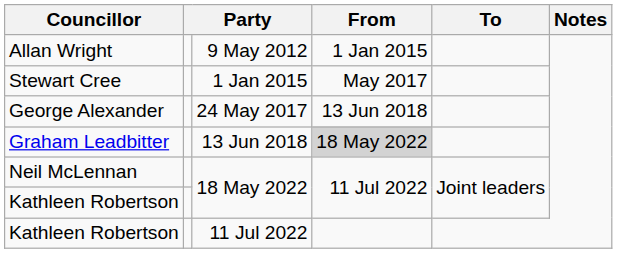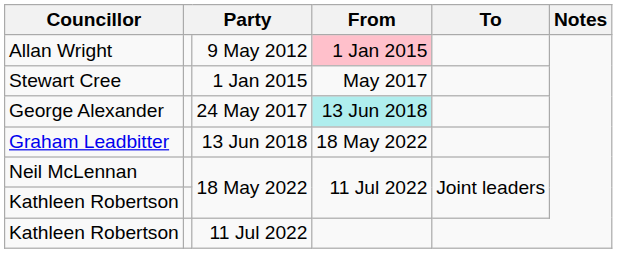(380, 50) no background -> (380, 50) pink background
(374, 111) no background -> (374, 111) paleturquoise background
(372, 141) lightgrey background -> (372, 141) no background
